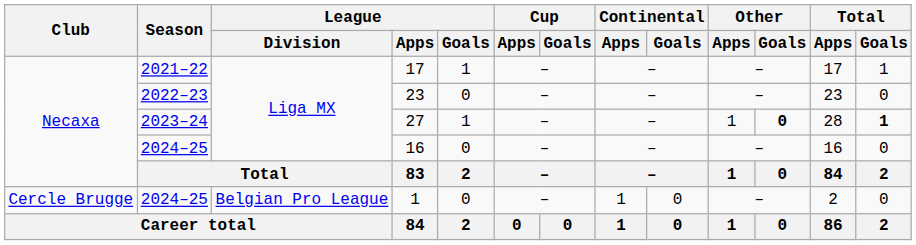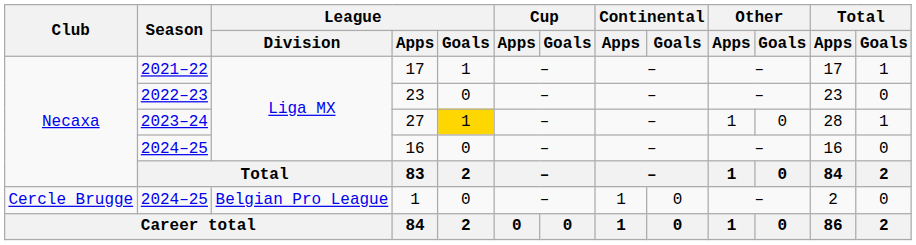(466, 122) no background -> (466, 122) gold background
(782, 122) bold -> (782, 122) normal
(884, 122) bold -> (884, 122) normal
